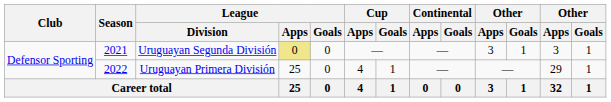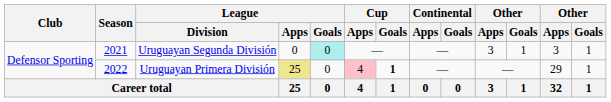(295, 50) khaki background -> (295, 50) no background
(327, 50) no background -> (327, 50) paleturquoise background
(295, 69) no background -> (295, 69) khaki background
(360, 69) no background -> (360, 69) pink background
(393, 69) normal -> (393, 69) bold
